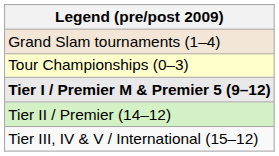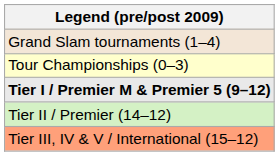(133, 139) no background -> (133, 139) lightsalmon background
